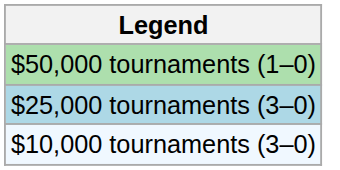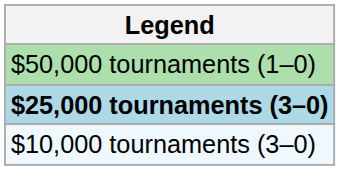(163, 104) normal -> (170, 104) bold
